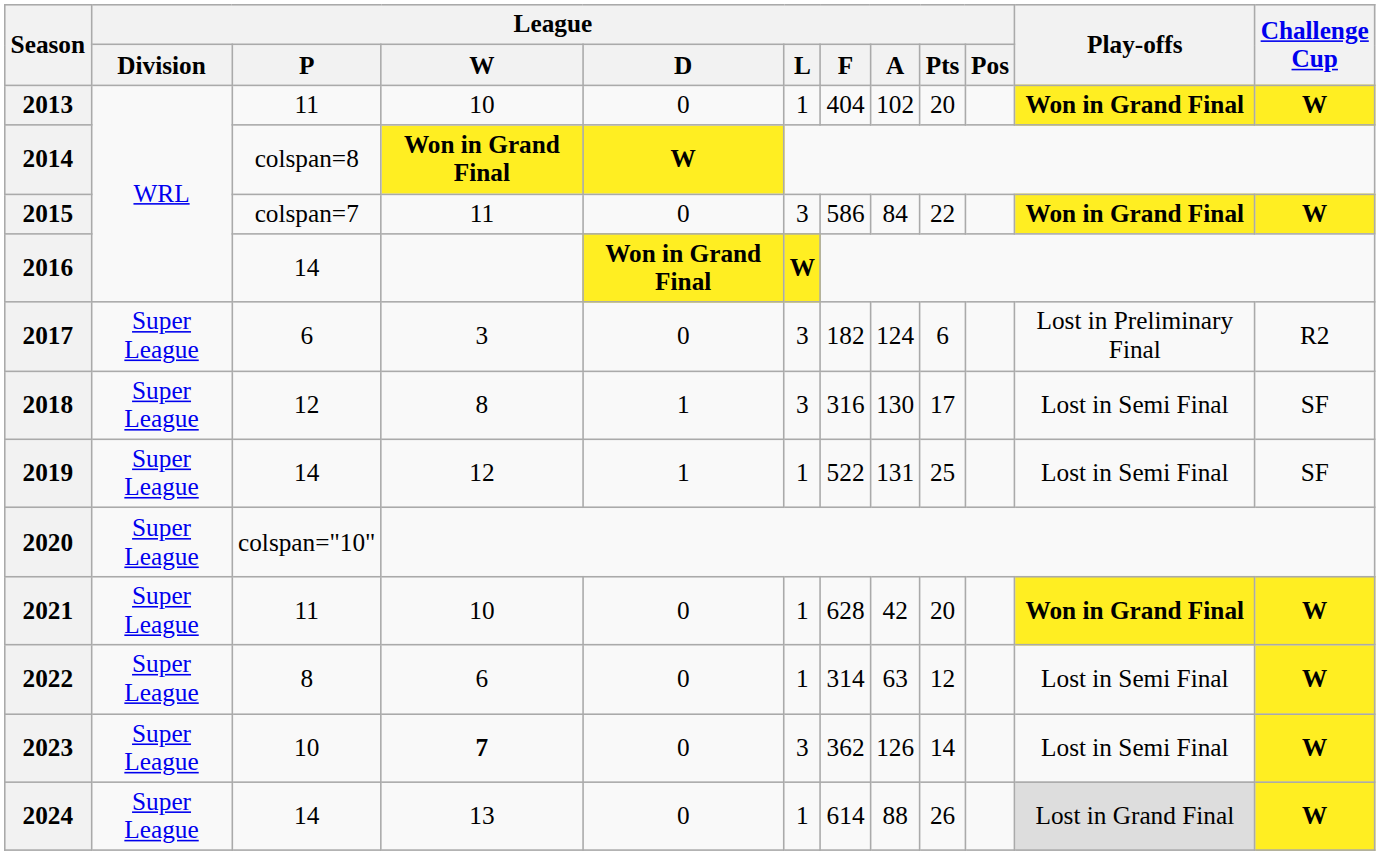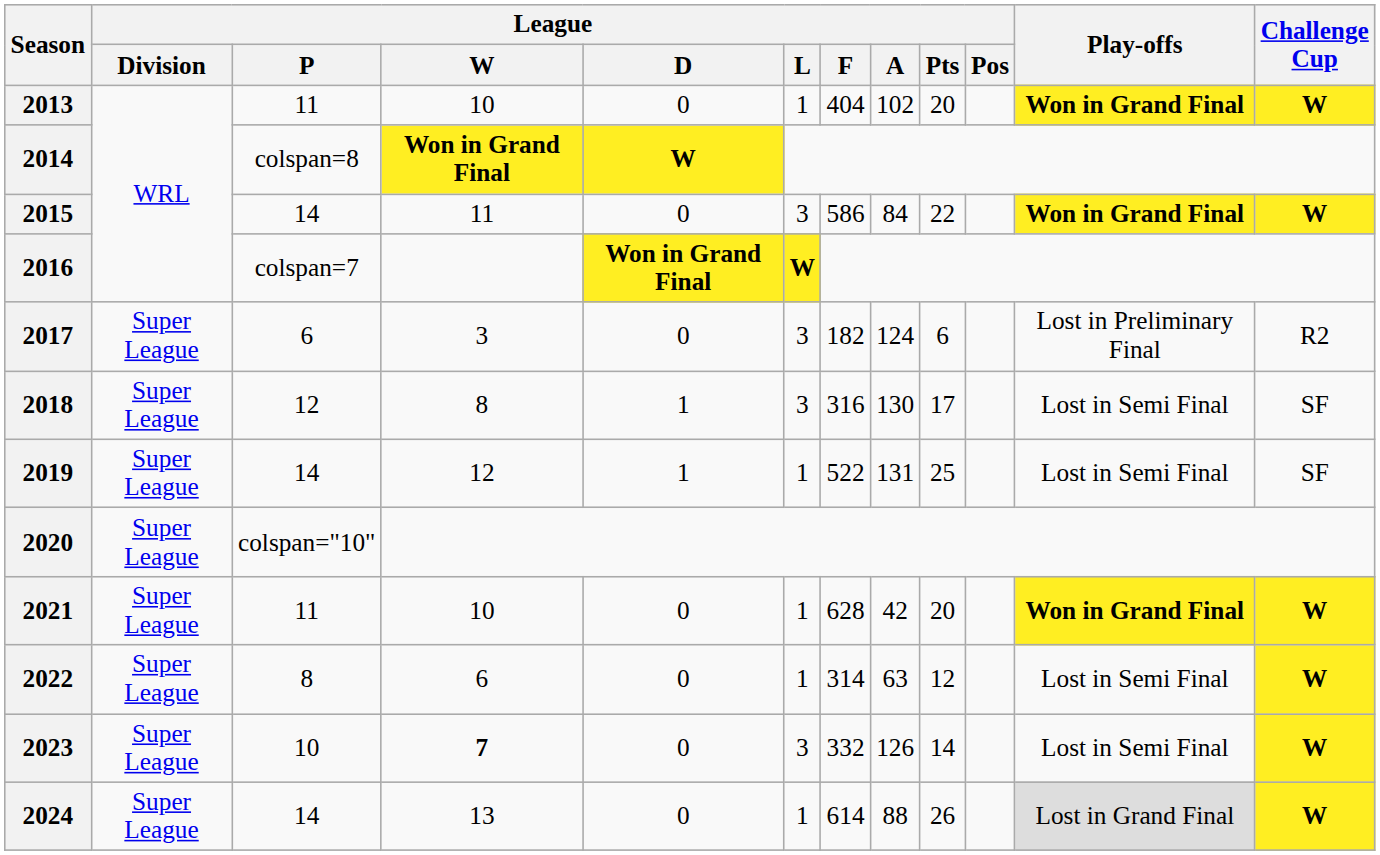(307, 213) colspan=7 -> (307, 213) 14
(307, 267) 14 -> (307, 267) colspan=7
(846, 747) 362 -> (846, 747) 332
